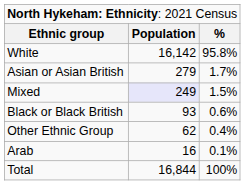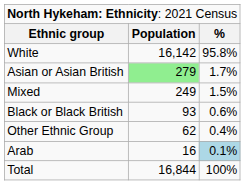(186, 72) no background -> (186, 72) lightgreen background
(186, 92) lavender background -> (186, 92) no background
(223, 151) no background -> (223, 151) lightblue background
